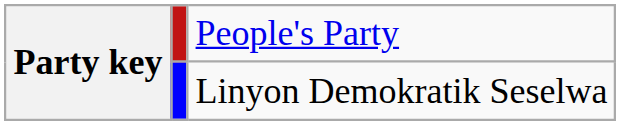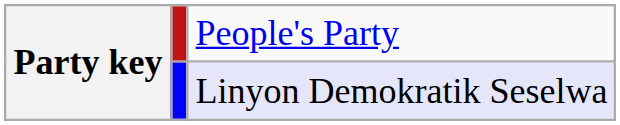(402, 90) no background -> (402, 90) lavender background
